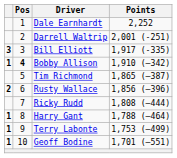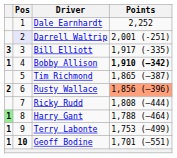(22, 38) no background -> (22, 38) lavender background
(22, 64) bold -> (22, 64) normal
(141, 64) normal -> (141, 64) bold
(141, 90) no background -> (141, 90) lightsalmon background
(9, 117) no background -> (9, 117) lightgreen background
(22, 143) normal -> (22, 143) bold
